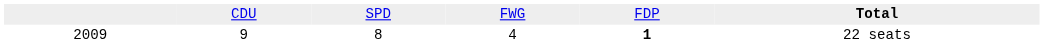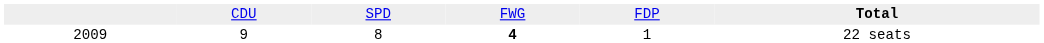(513, 35) normal -> (513, 35) bold
(647, 35) bold -> (647, 35) normal
